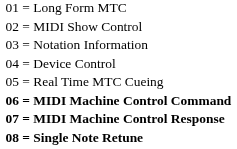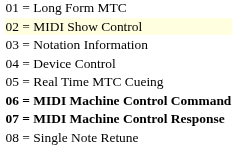(74, 26) no background -> (74, 26) lightyellow background
(74, 137) bold -> (72, 137) normal
